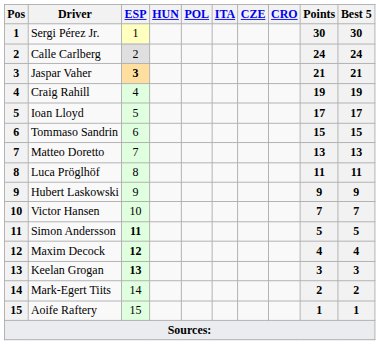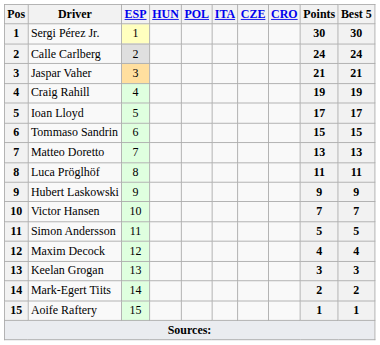(136, 73) bold -> (136, 73) normal
(136, 231) bold -> (136, 231) normal
(136, 250) bold -> (136, 250) normal
(136, 270) bold -> (136, 270) normal
